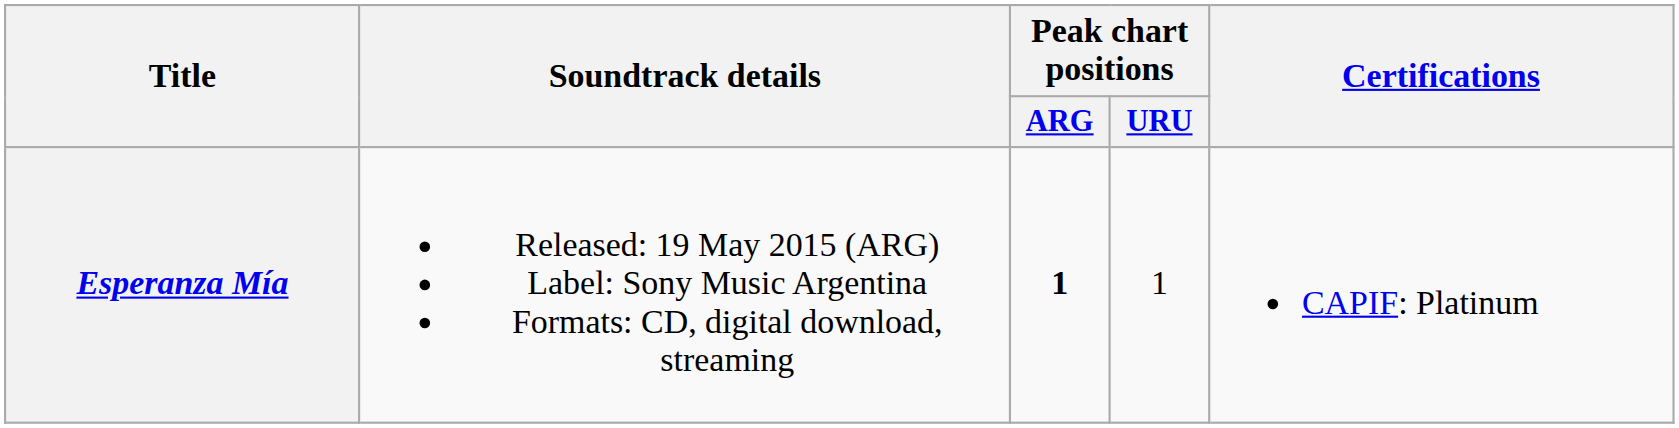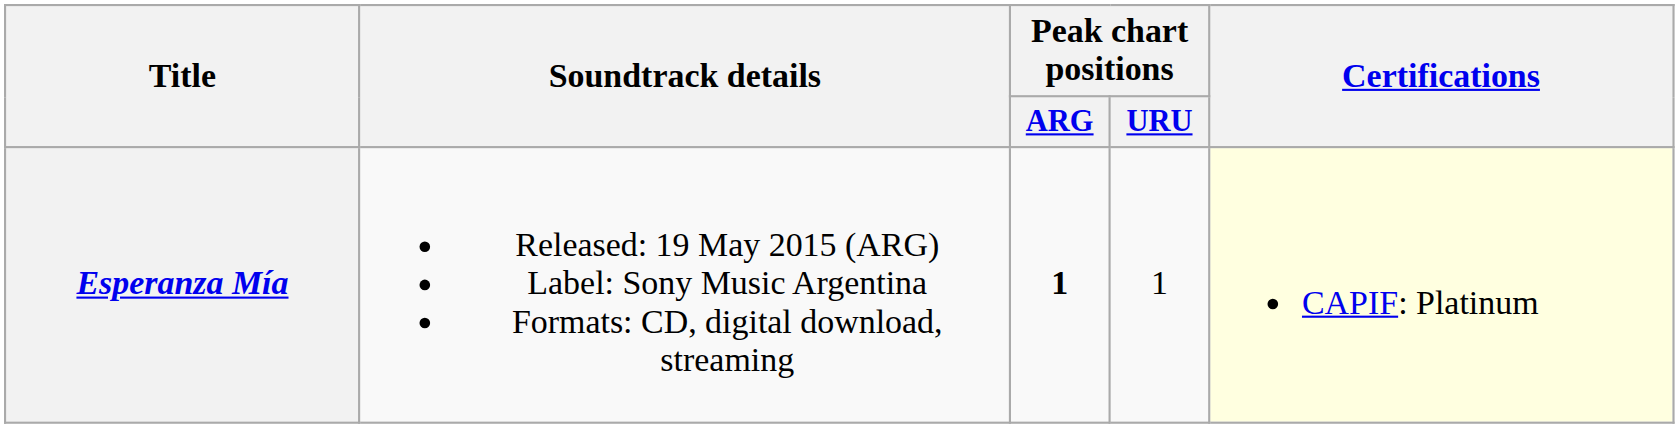(1441, 304) no background -> (1441, 304) lightyellow background
